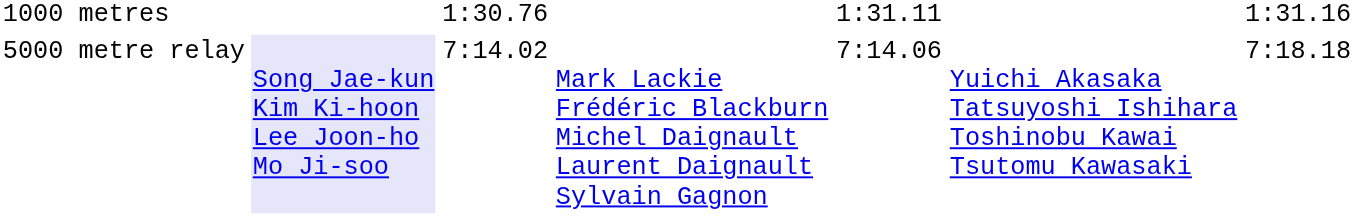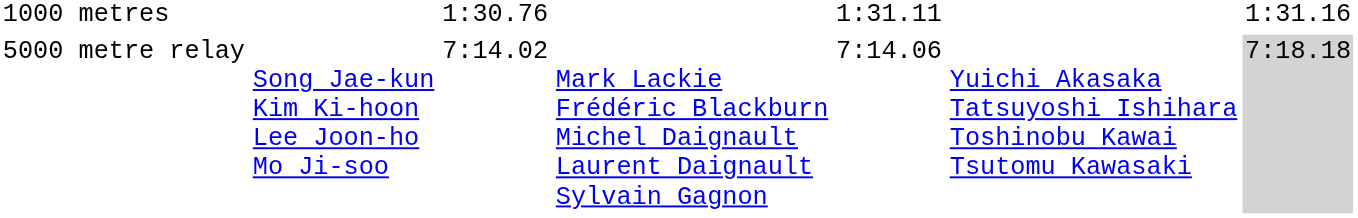(344, 124) lavender background -> (344, 124) no background
(1298, 51) no background -> (1298, 51) lightgrey background
